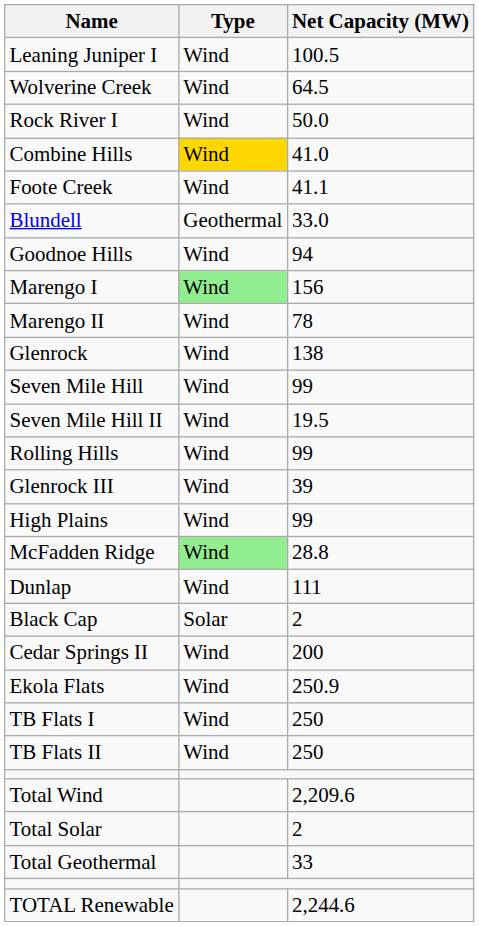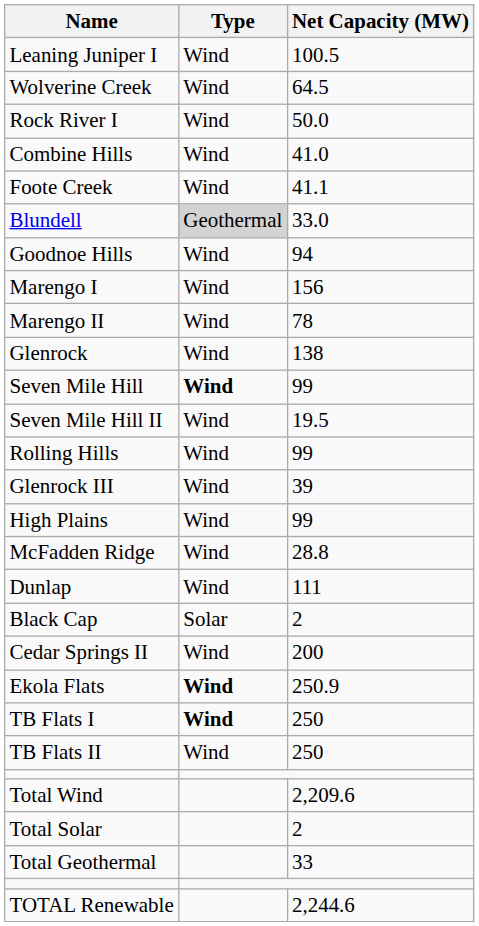(206, 154) gold background -> (206, 154) no background
(233, 220) no background -> (233, 220) lightgrey background
(206, 287) lightgreen background -> (206, 287) no background
(206, 386) normal -> (208, 386) bold
(206, 552) lightgreen background -> (206, 552) no background
(206, 685) normal -> (208, 685) bold
(206, 719) normal -> (208, 719) bold
